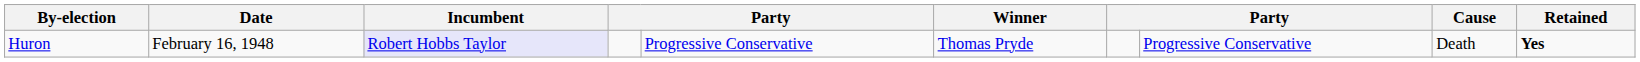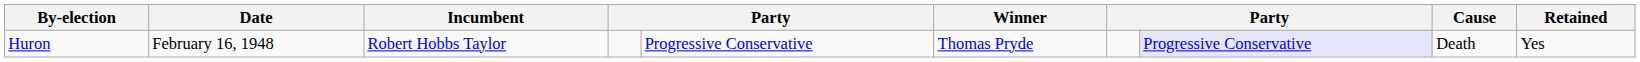(437, 43) lavender background -> (437, 43) no background
(1227, 43) no background -> (1227, 43) lavender background
(1533, 43) bold -> (1533, 43) normal
